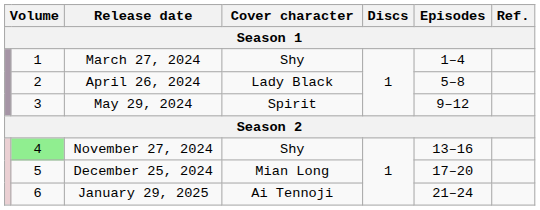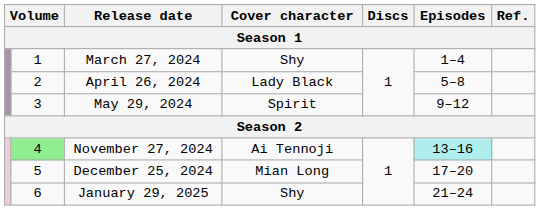(292, 149) Shy -> (292, 149) Ai Tennoji
(453, 149) no background -> (453, 149) paleturquoise background
(292, 194) Ai Tennoji -> (292, 194) Shy
